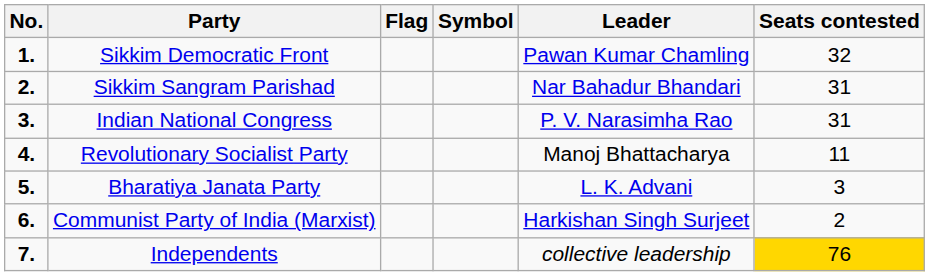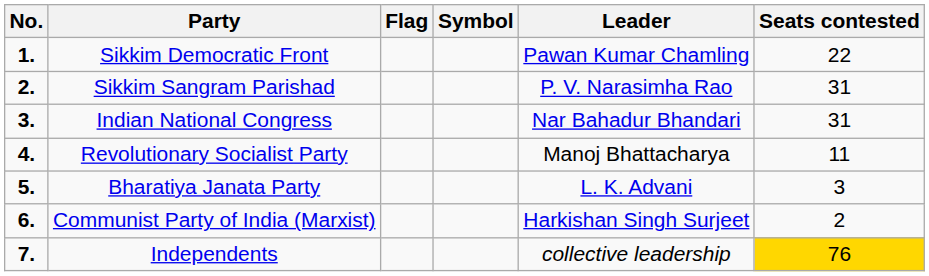(839, 54) 32 -> (839, 54) 22
(636, 87) Nar Bahadur Bhandari -> (636, 87) P. V. Narasimha Rao
(636, 120) P. V. Narasimha Rao -> (636, 120) Nar Bahadur Bhandari
